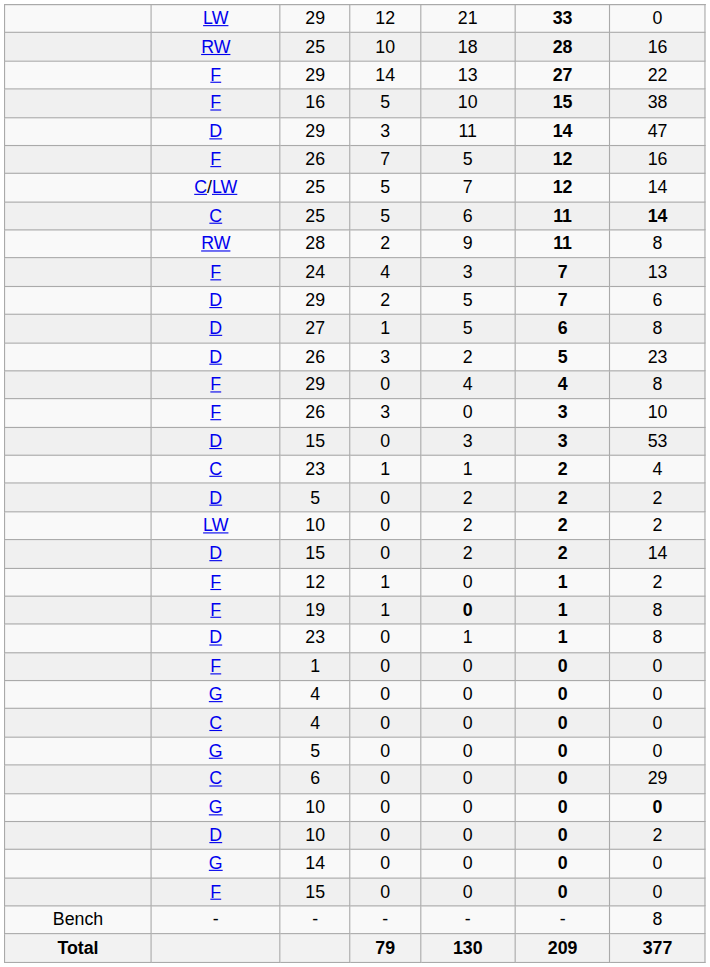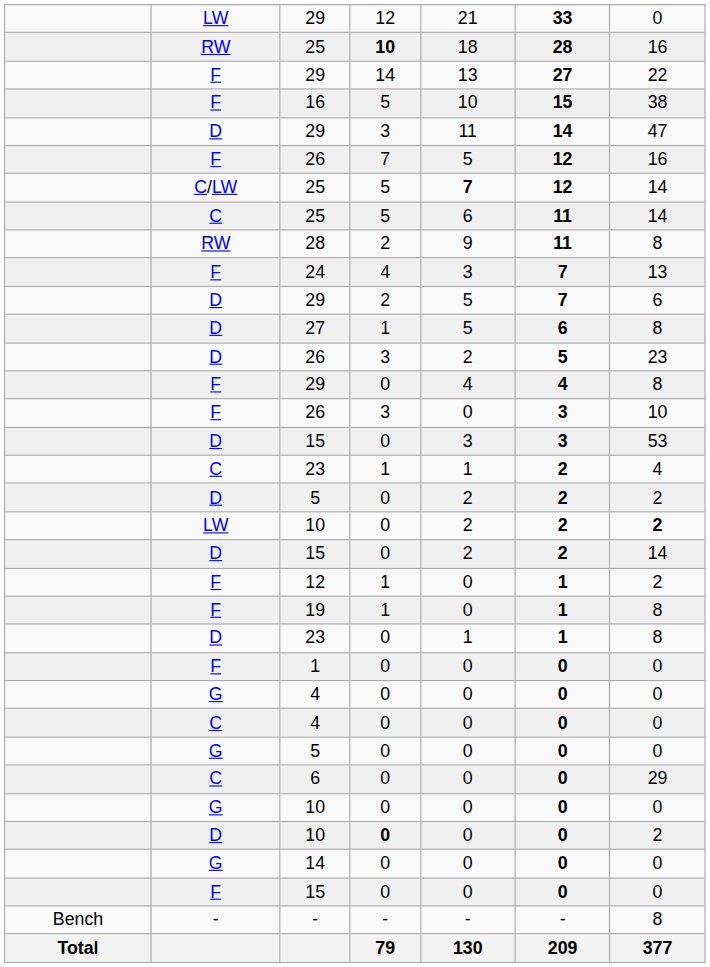(385, 46) normal -> (385, 46) bold
(468, 187) normal -> (468, 187) bold
(658, 215) bold -> (658, 215) normal
(657, 525) normal -> (657, 525) bold
(468, 610) bold -> (468, 610) normal
(657, 807) bold -> (657, 807) normal
(385, 835) normal -> (385, 835) bold
